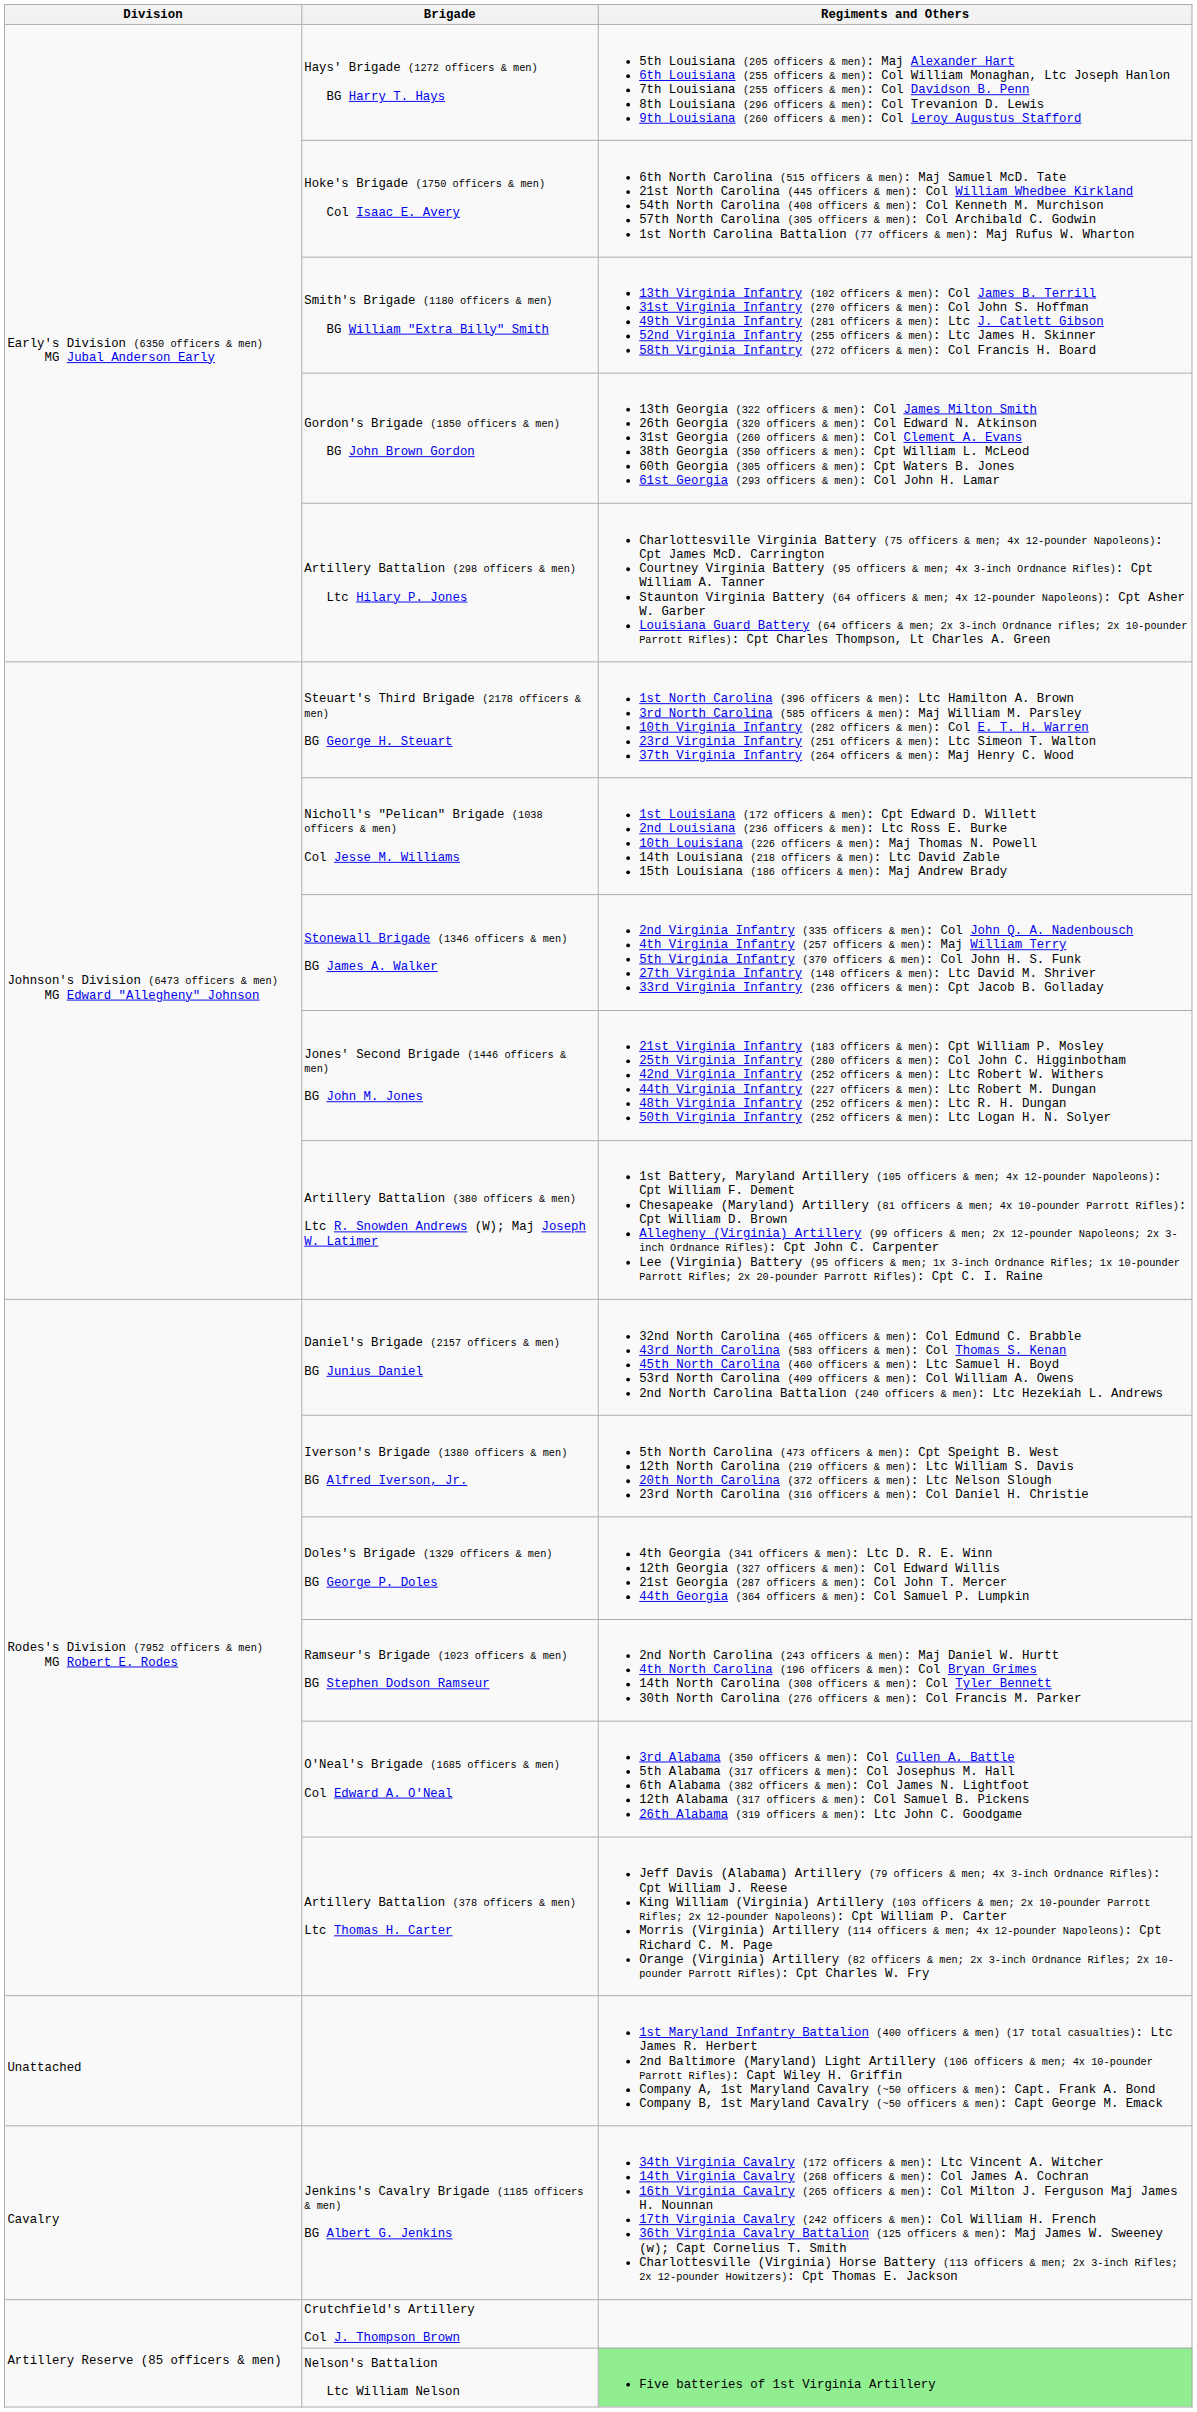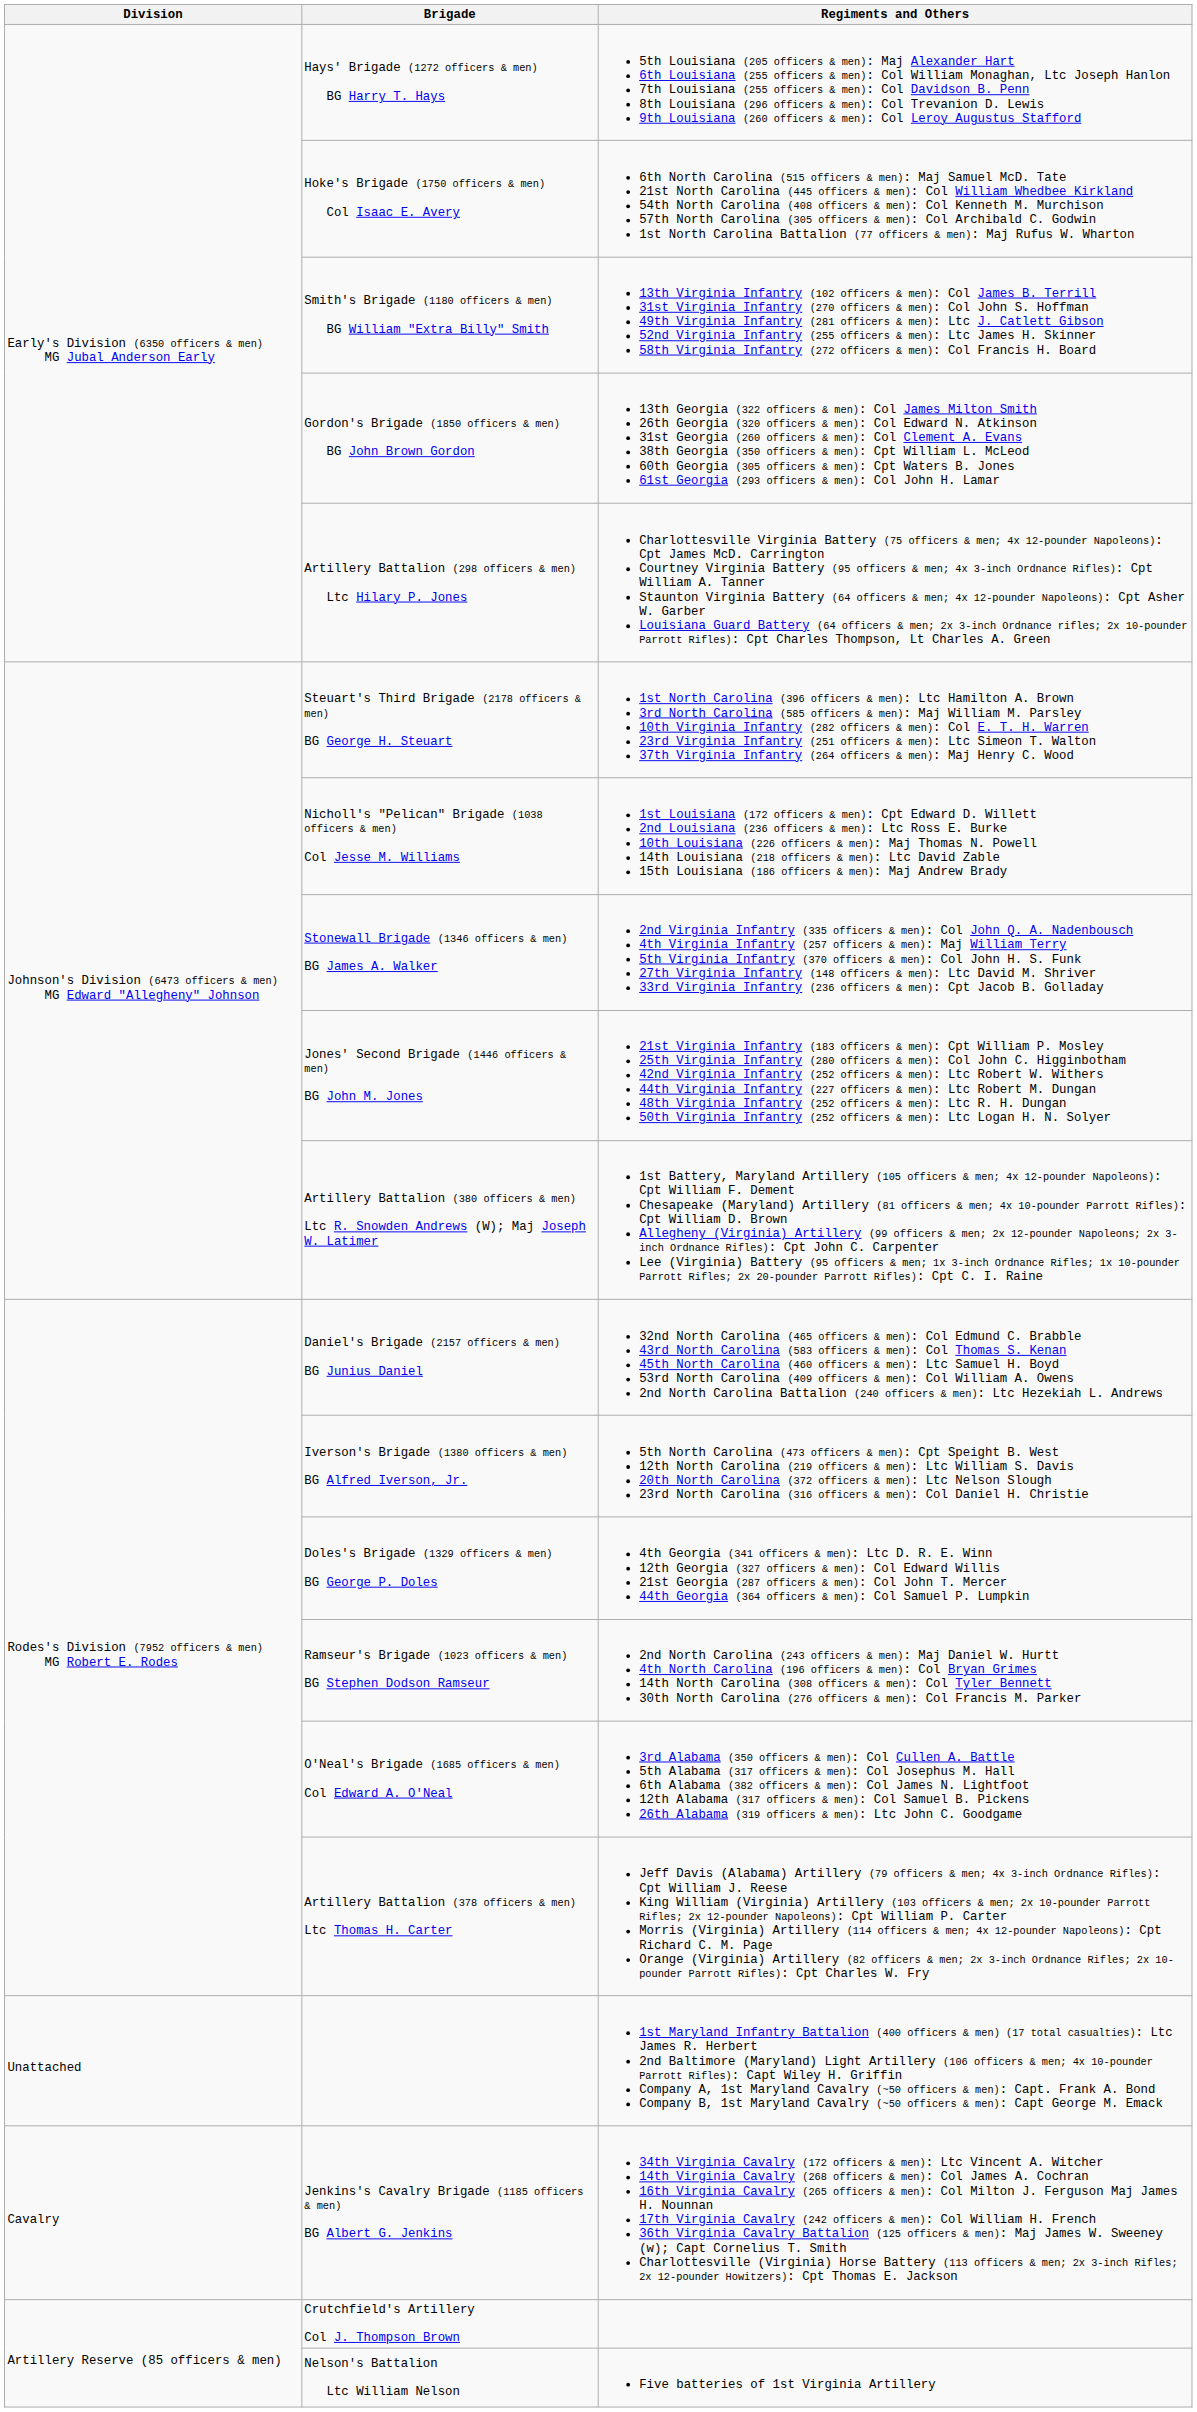(895, 2385) lightgreen background -> (895, 2385) no background
